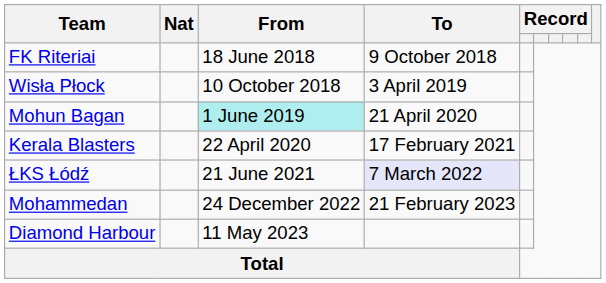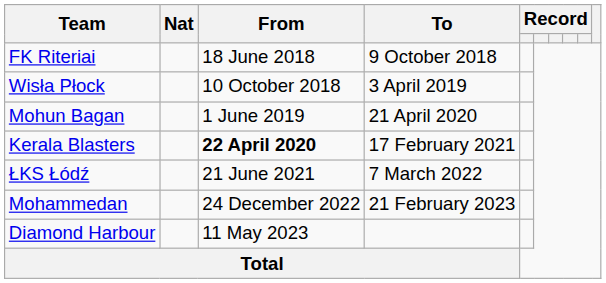(253, 116) paleturquoise background -> (253, 116) no background
(257, 145) normal -> (259, 145) bold
(426, 174) lavender background -> (426, 174) no background
